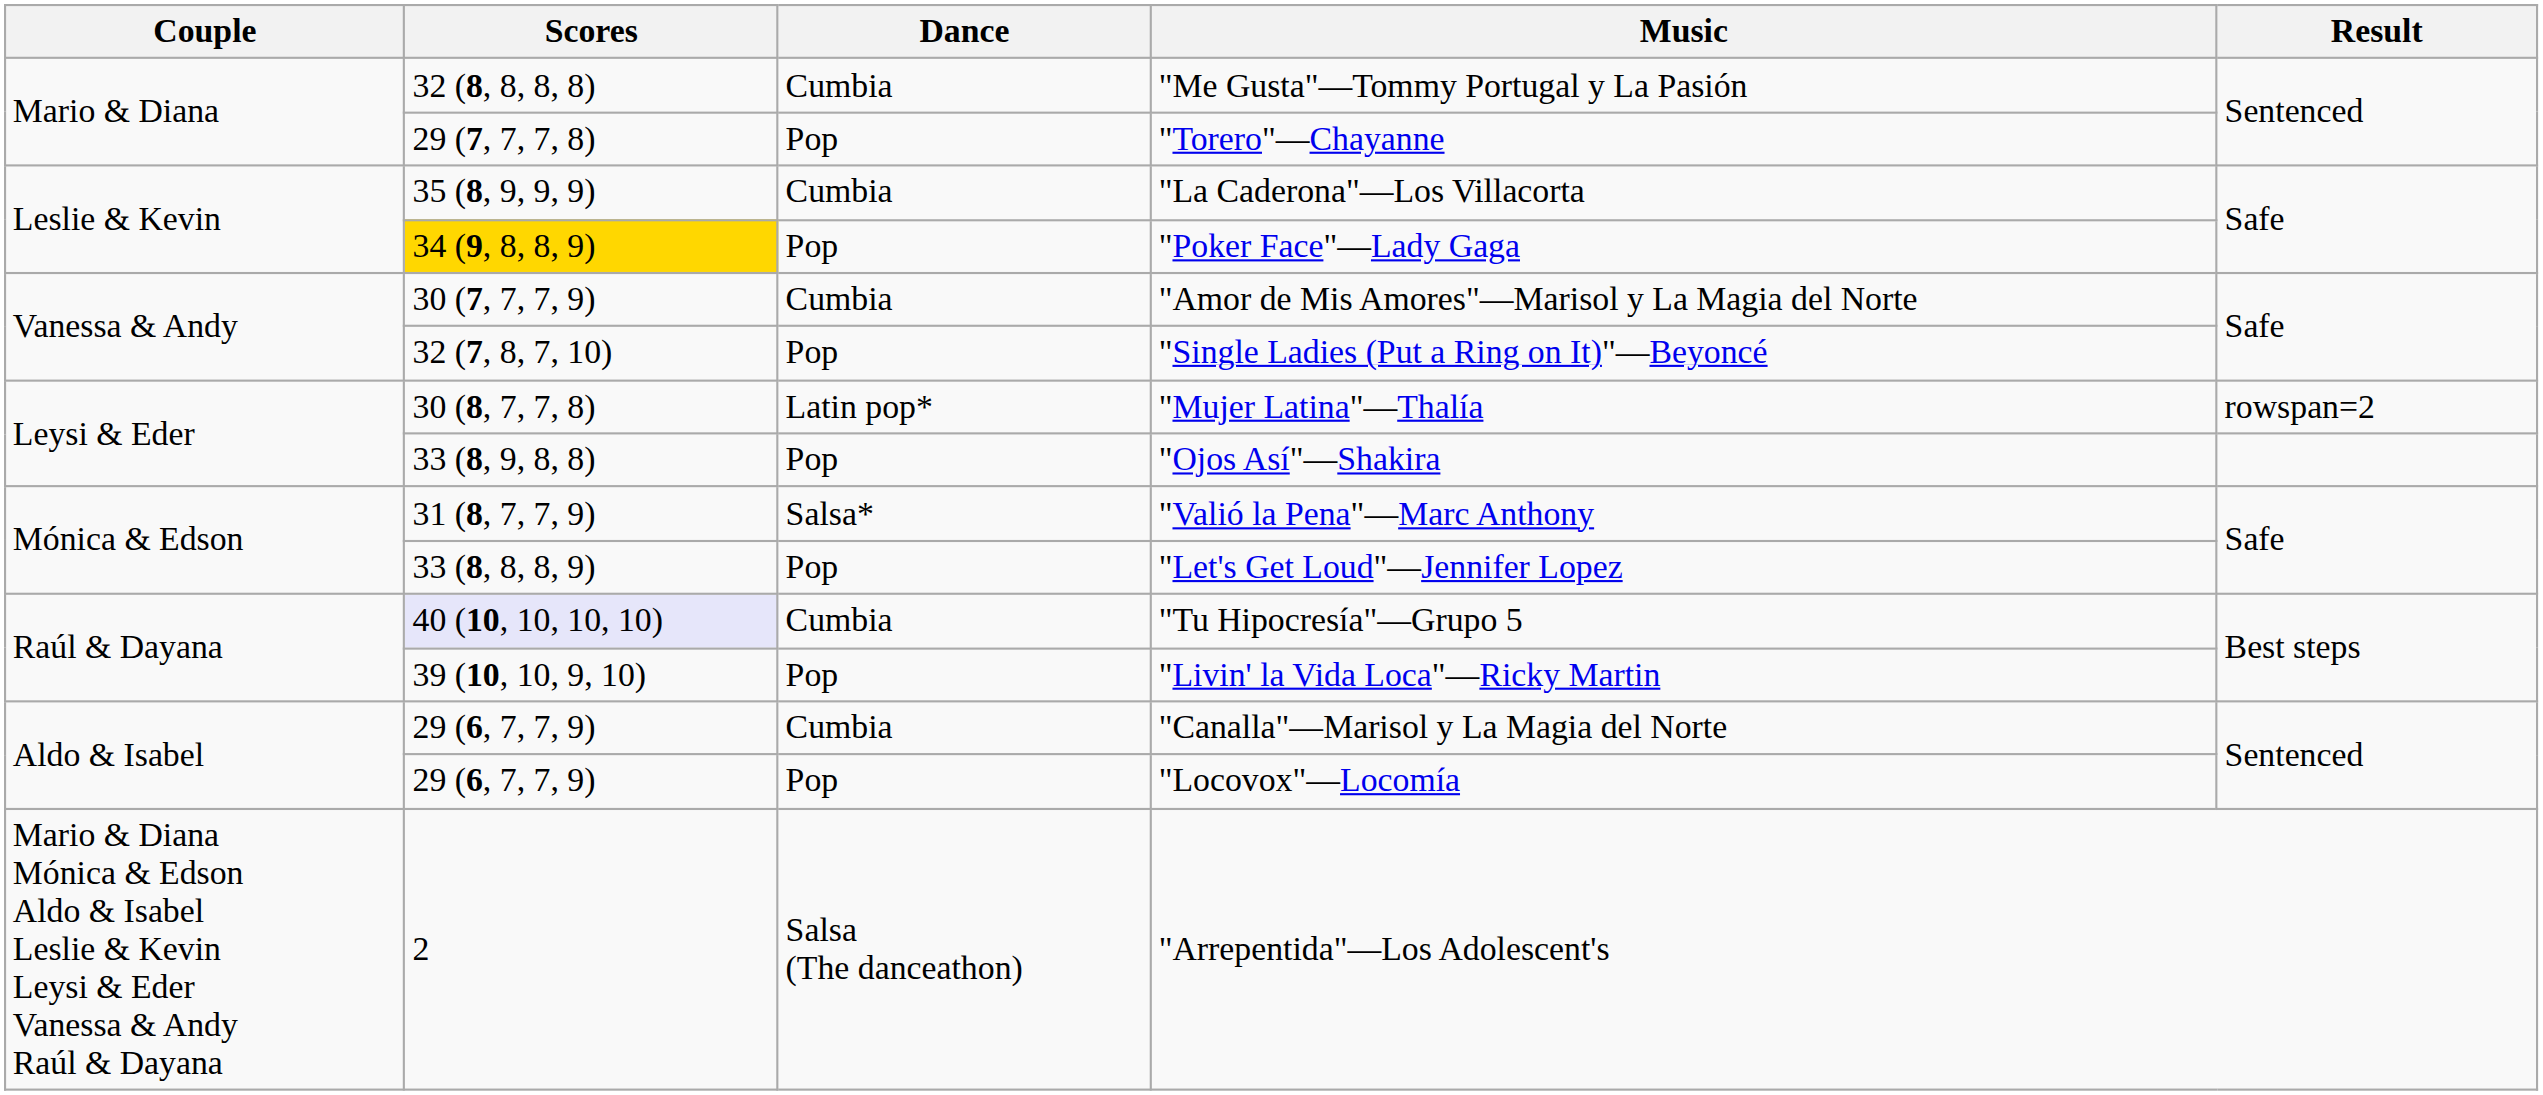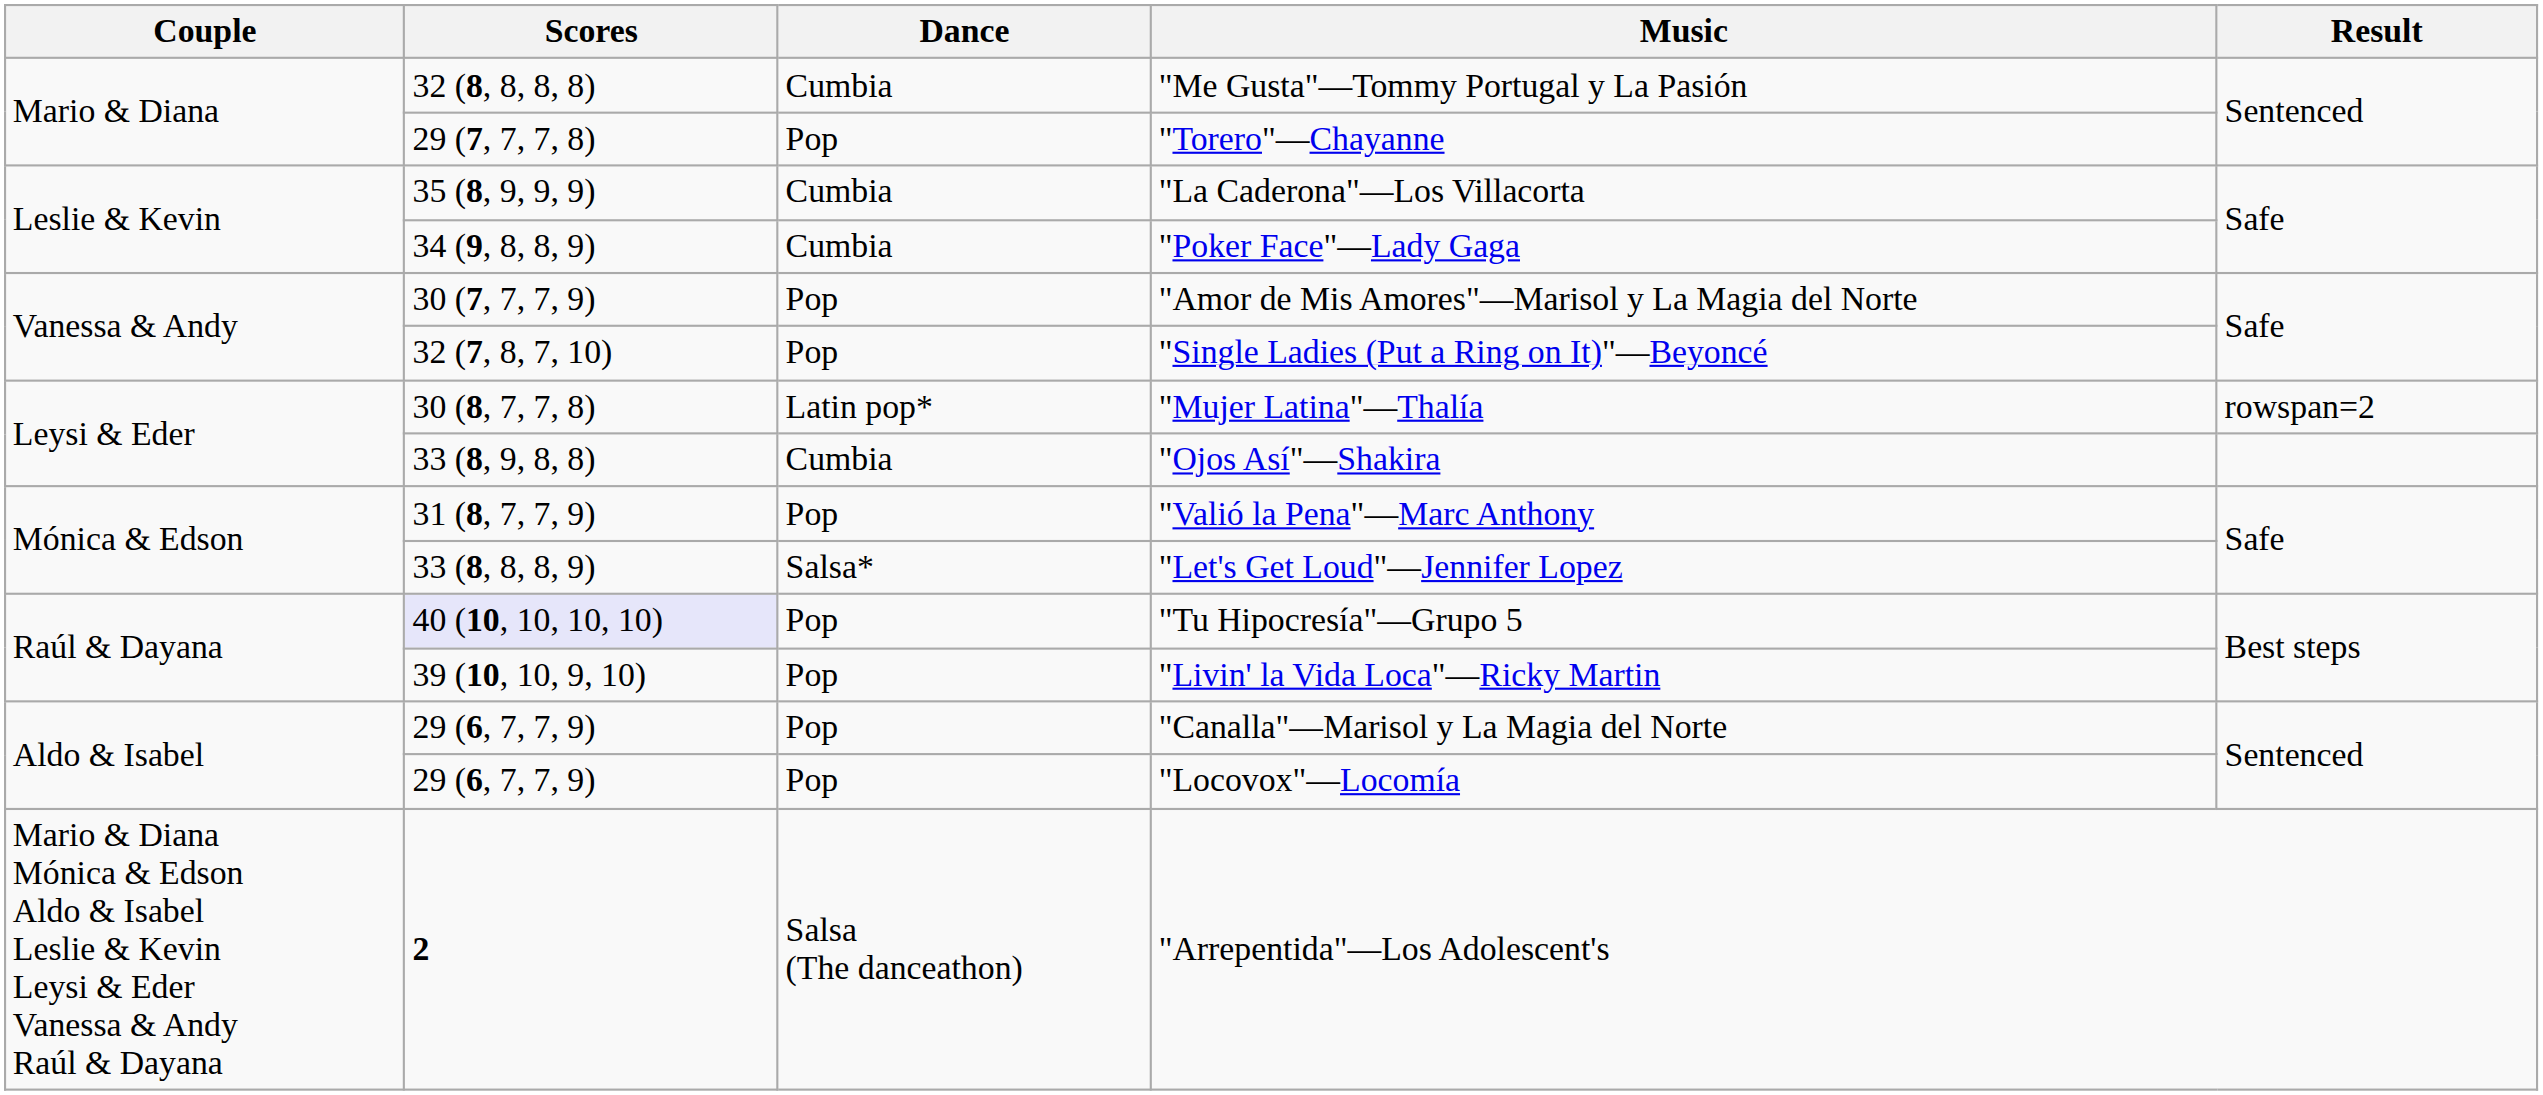(504, 245) gold background -> (504, 245) no background
(812, 245) Pop -> (839, 245) Cumbia
(839, 298) Cumbia -> (812, 298) Pop
(812, 459) Pop -> (839, 459) Cumbia
(830, 513) Salsa* -> (812, 513) Pop
(812, 566) Pop -> (830, 566) Salsa*
(839, 620) Cumbia -> (812, 620) Pop
(839, 727) Cumbia -> (812, 727) Pop
(421, 948) normal -> (421, 948) bold
